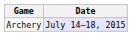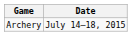(85, 25) lavender background -> (85, 25) no background
